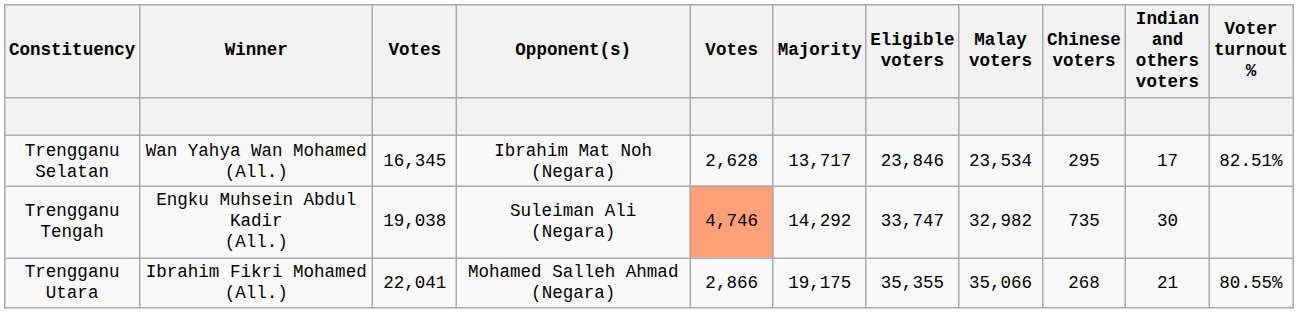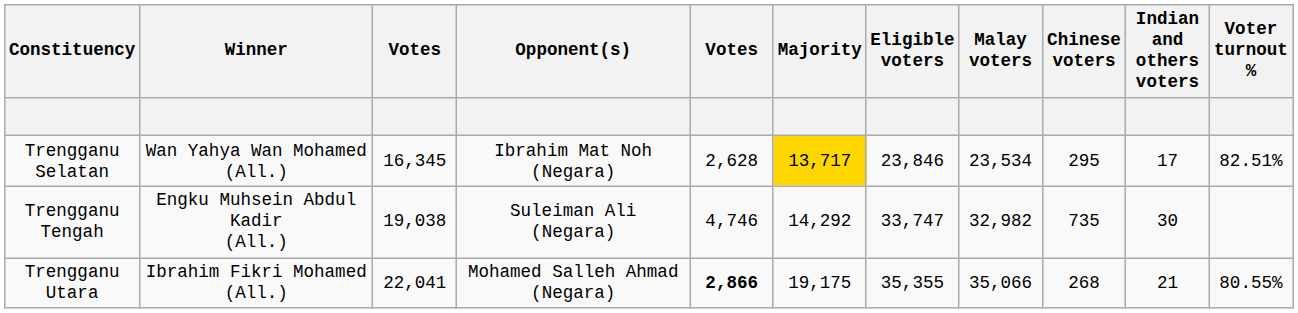(820, 161) no background -> (820, 161) gold background
(732, 222) lightsalmon background -> (732, 222) no background
(732, 283) normal -> (732, 283) bold
